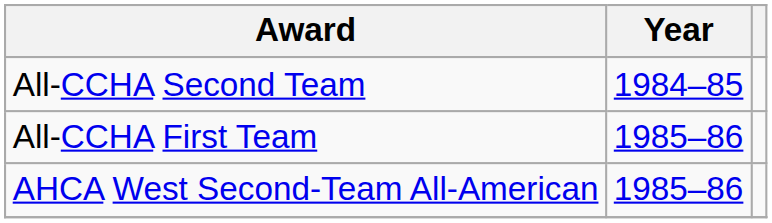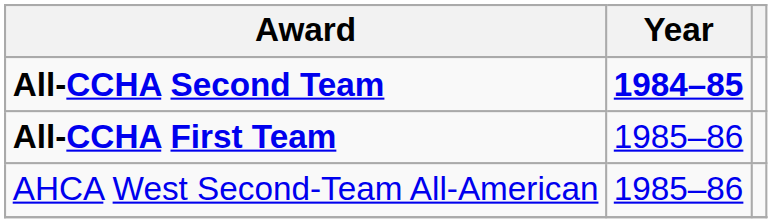(189, 83) normal -> (199, 83) bold
(679, 83) normal -> (679, 83) bold
(165, 136) normal -> (175, 136) bold
